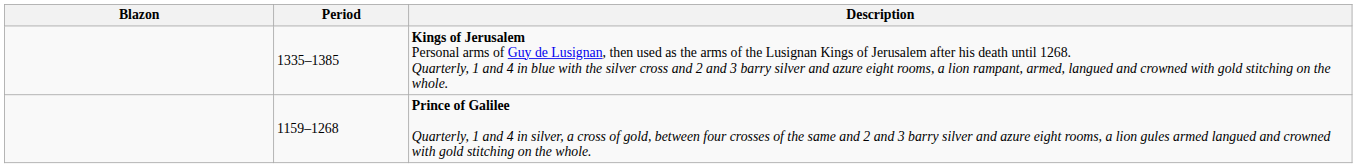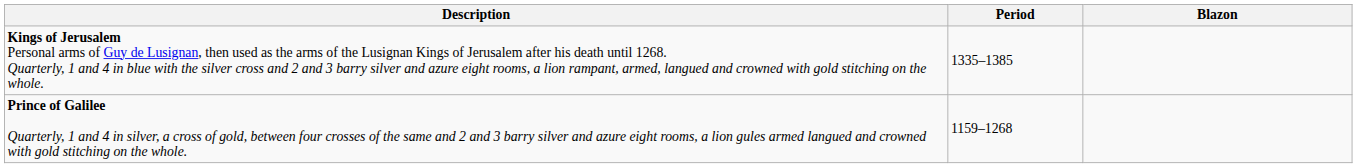columns swapped: (139, 15) <-> (880, 15)
